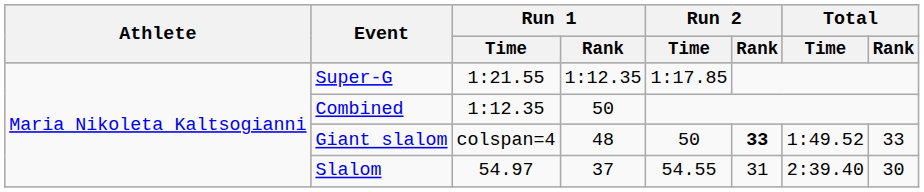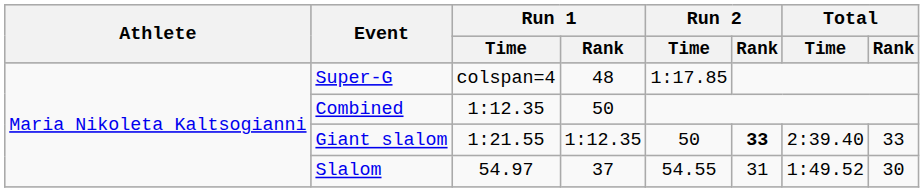(506, 78) 1:21.55 -> (506, 78) colspan=4
(603, 78) 1:12.35 -> (603, 78) 48
(506, 140) colspan=4 -> (506, 140) 1:21.55
(603, 140) 48 -> (603, 140) 1:12.35
(825, 140) 1:49.52 -> (825, 140) 2:39.40
(825, 171) 2:39.40 -> (825, 171) 1:49.52
